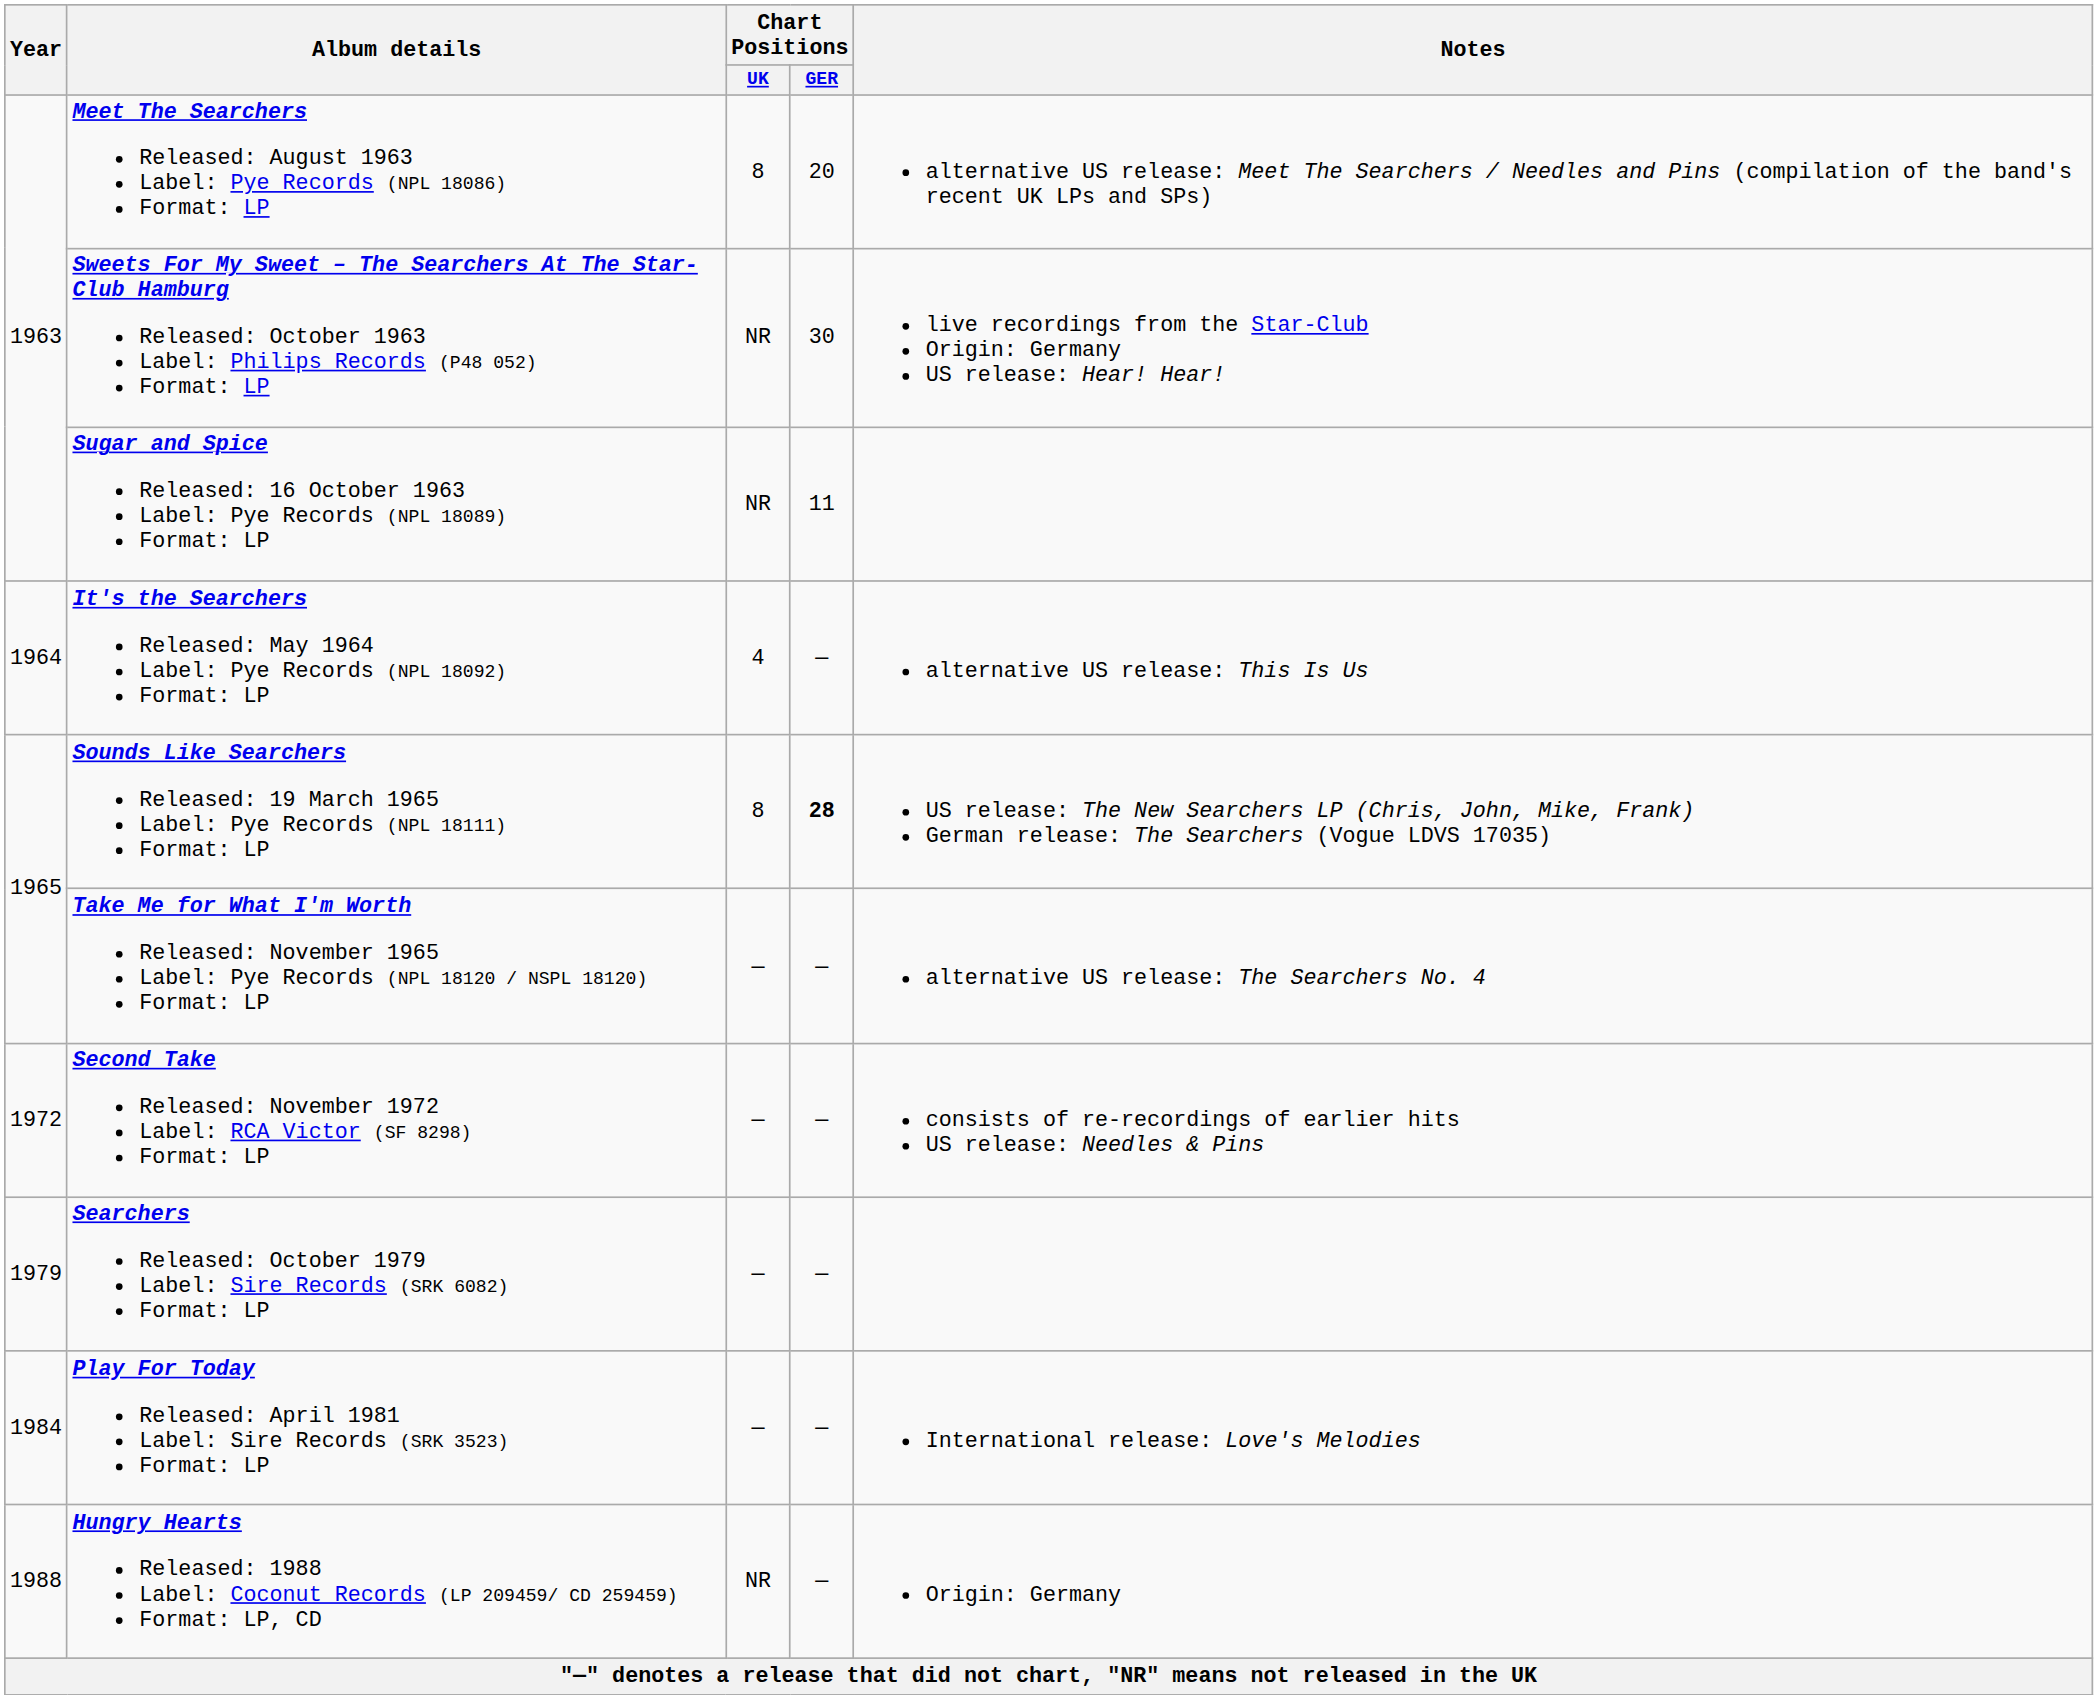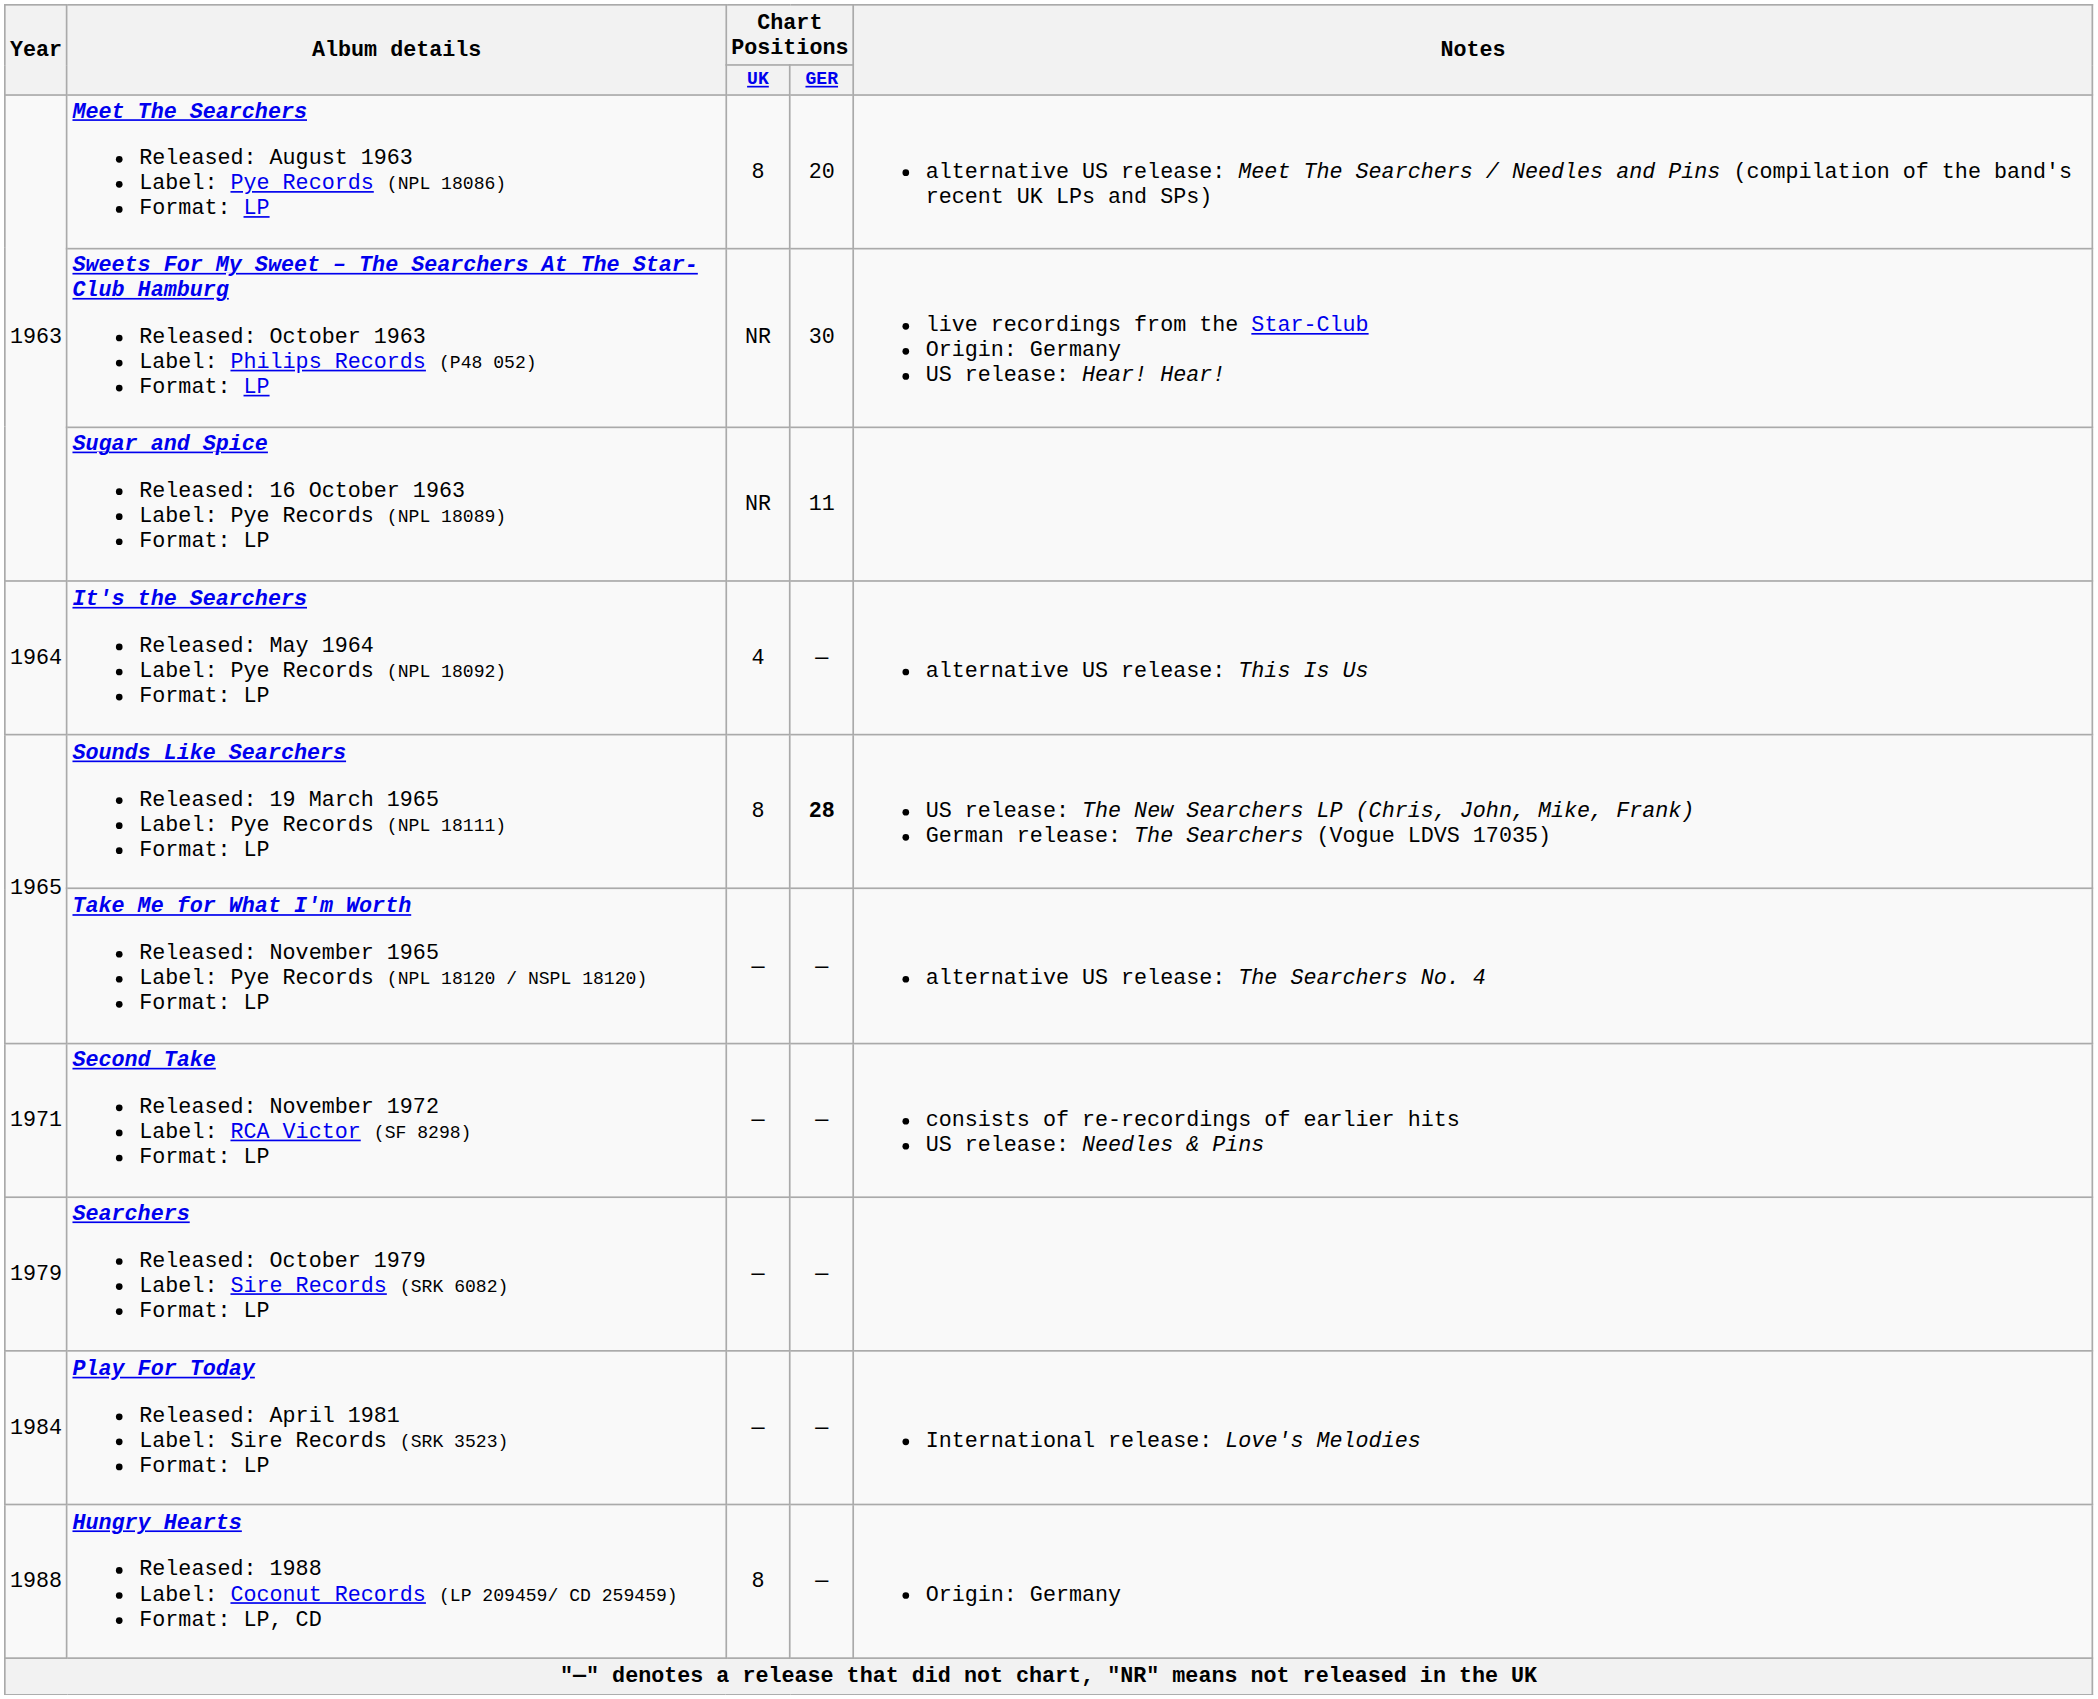(36, 1120) 1972 -> (36, 1120) 1971
(758, 1582) NR -> (758, 1582) 8
